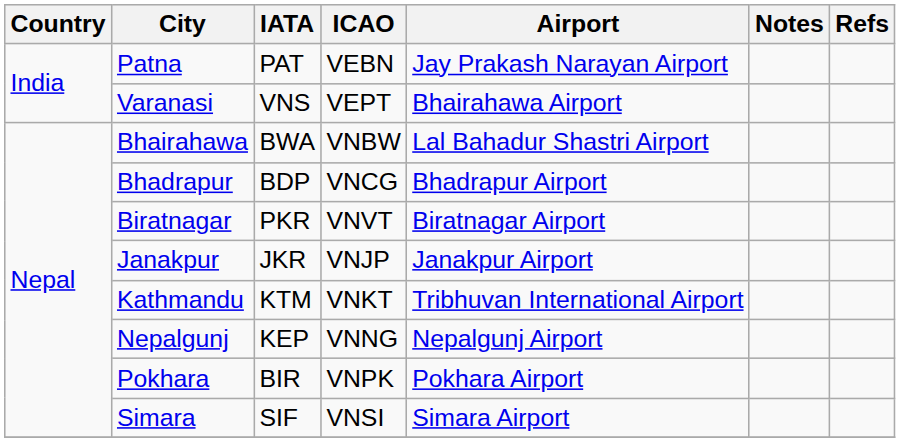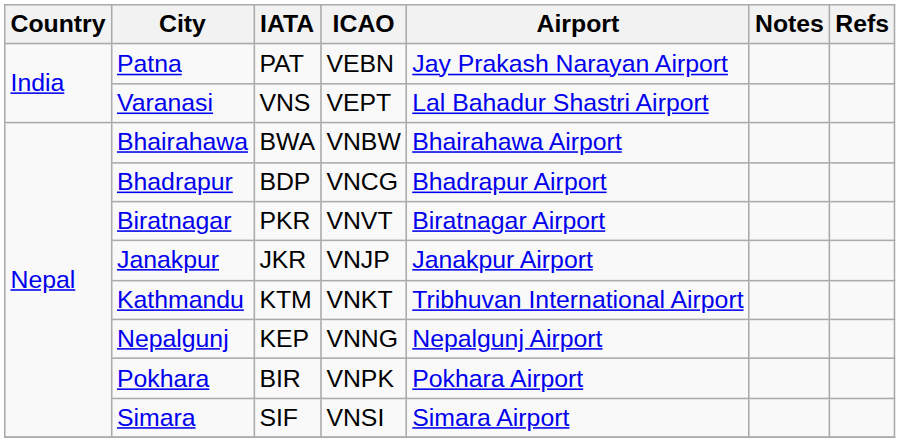(517, 102) Bhairahawa Airport -> (560, 102) Lal Bahadur Shastri Airport
(560, 142) Lal Bahadur Shastri Airport -> (517, 142) Bhairahawa Airport
